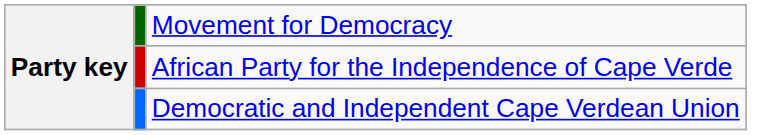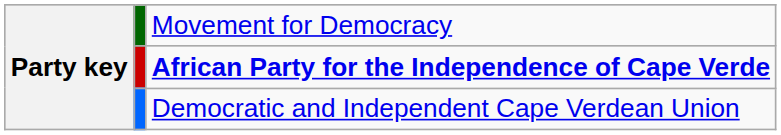(442, 66) normal -> (461, 66) bold
